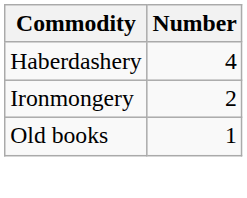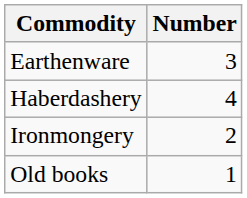+ row: (70, 60)
